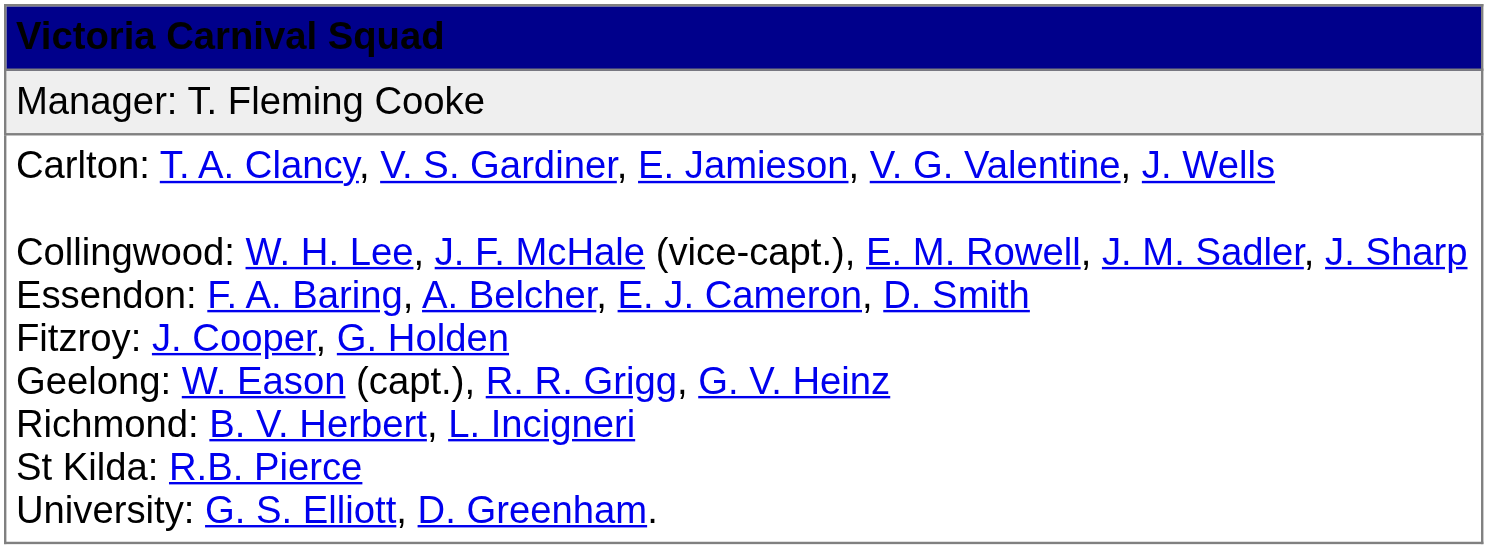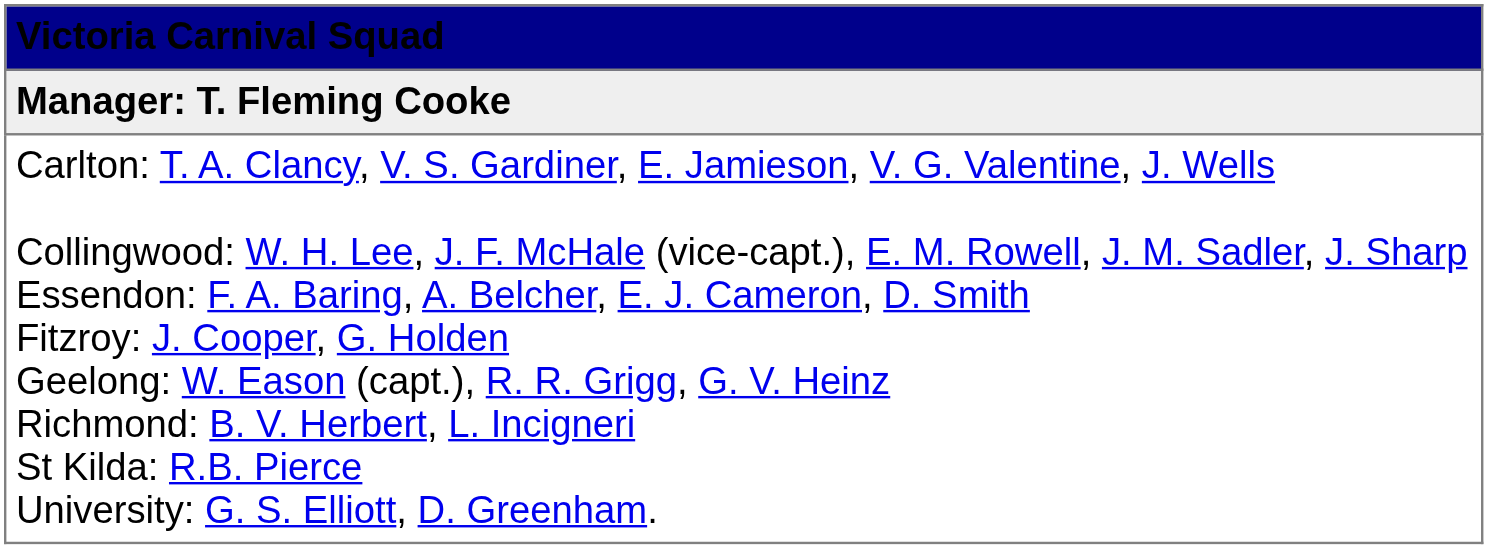(250, 101) normal -> (263, 101) bold
